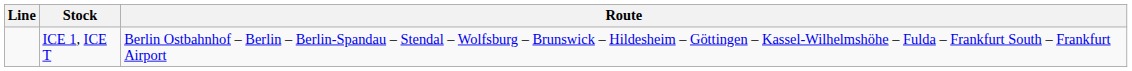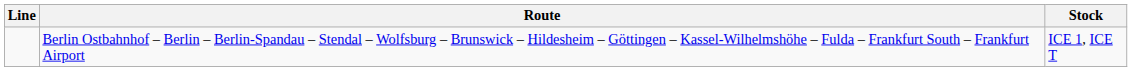columns swapped: (624, 15) <-> (80, 15)
